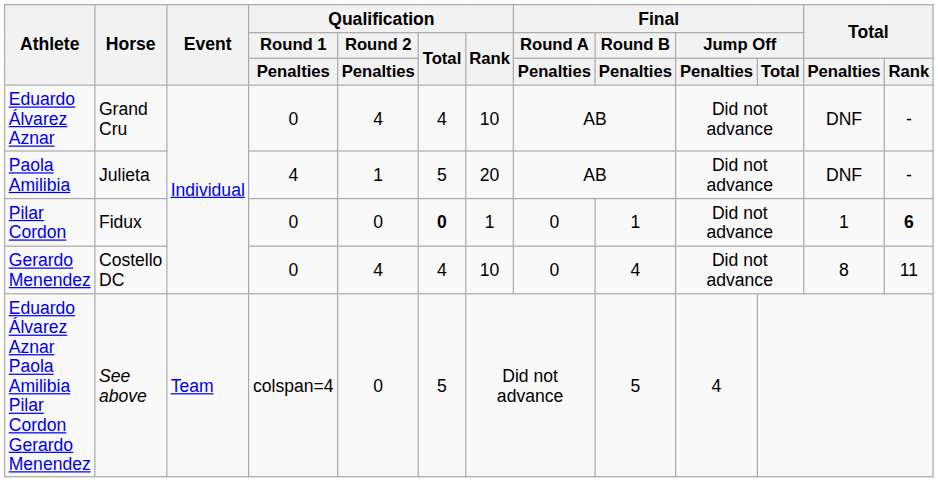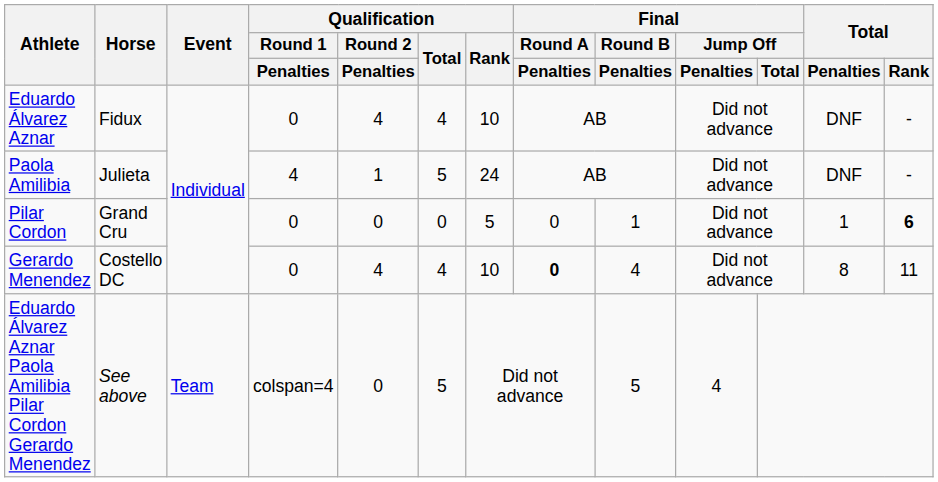(123, 119) Grand Cru -> (120, 119) Fidux
(490, 176) 20 -> (490, 176) 24
(120, 223) Fidux -> (123, 223) Grand Cru
(442, 223) bold -> (442, 223) normal
(490, 223) 1 -> (490, 223) 5
(554, 270) normal -> (554, 270) bold
